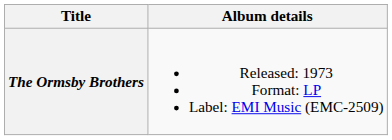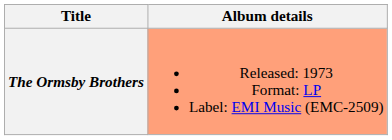(267, 90) no background -> (267, 90) lightsalmon background
